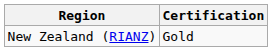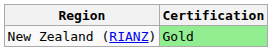(178, 36) no background -> (178, 36) lightgreen background
